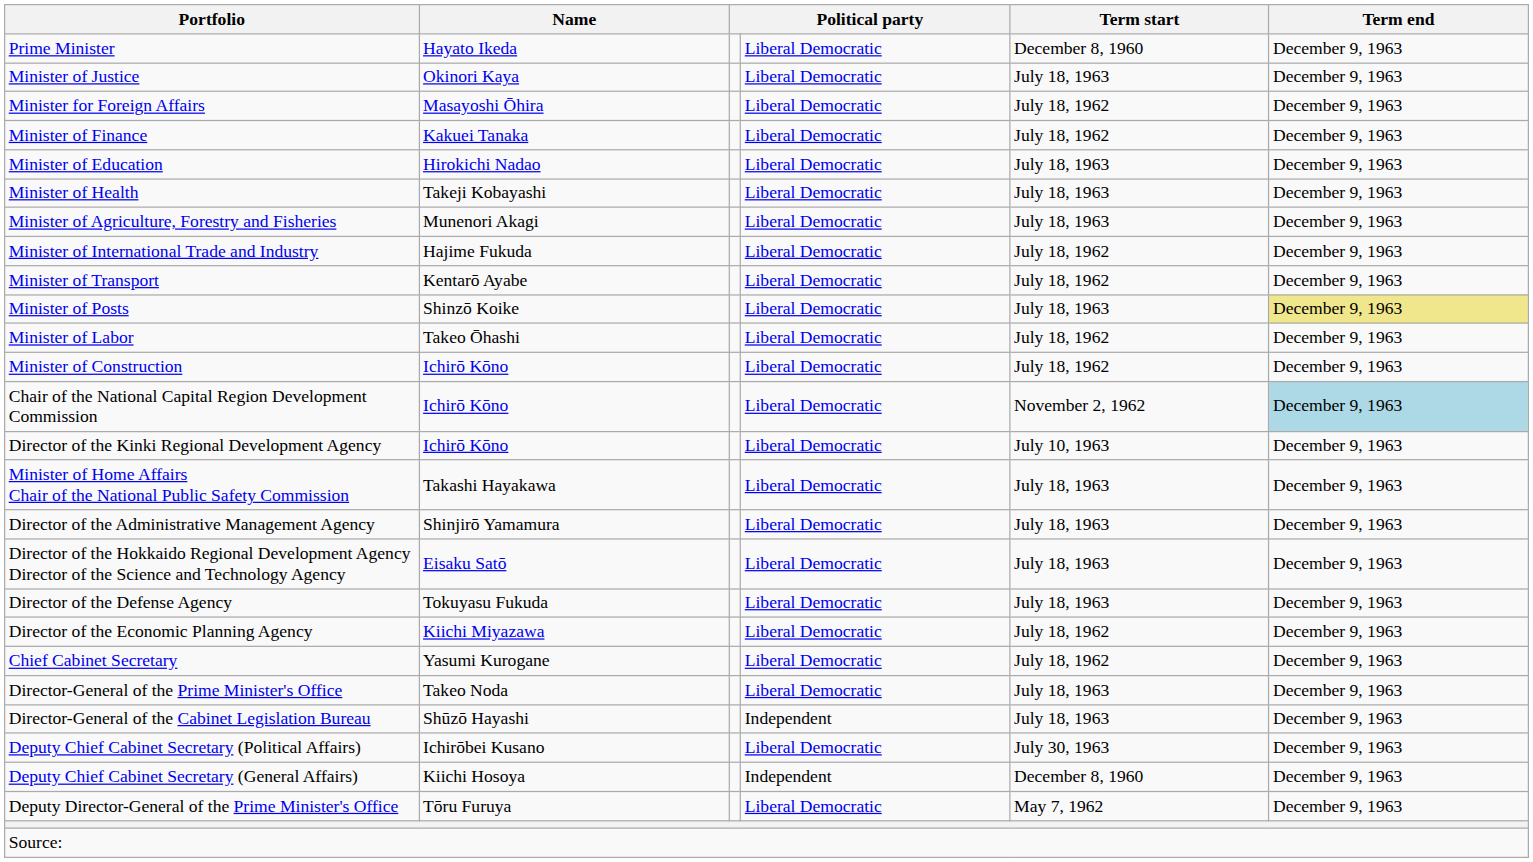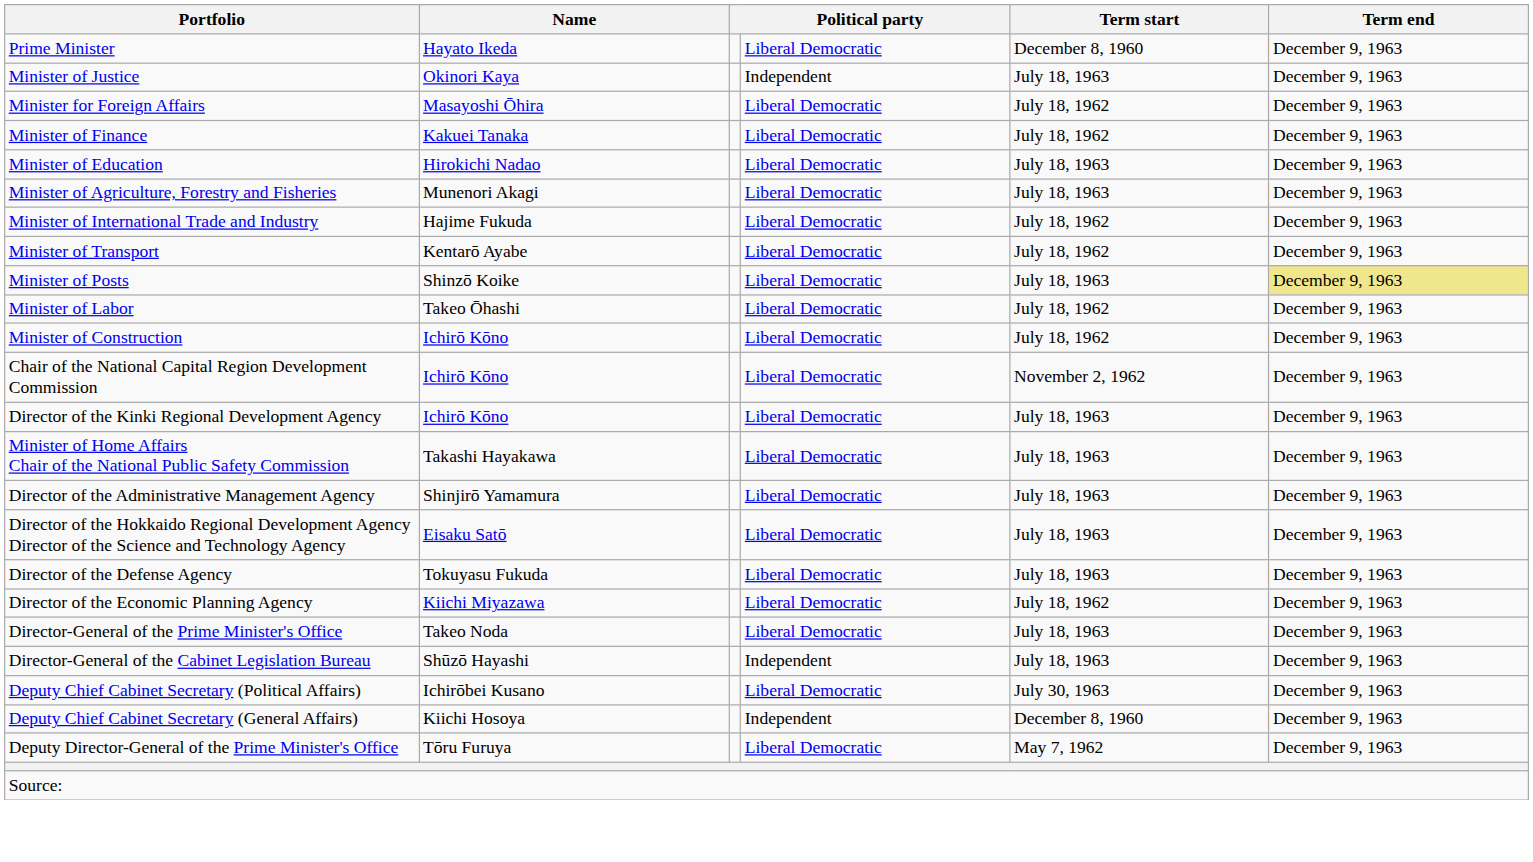(813, 77) Liberal Democratic -> (788, 77) Independent
- row: (74, 193)
(1338, 406) lightblue background -> (1338, 377) no background
(1062, 445) July 10, 1963 -> (1062, 416) July 18, 1963
- row: (93, 661)
